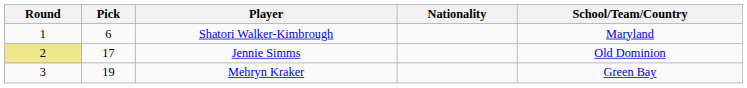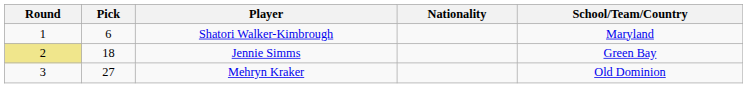(108, 53) 17 -> (108, 53) 18
(630, 53) Old Dominion -> (630, 53) Green Bay
(108, 72) 19 -> (108, 72) 27
(630, 72) Green Bay -> (630, 72) Old Dominion
